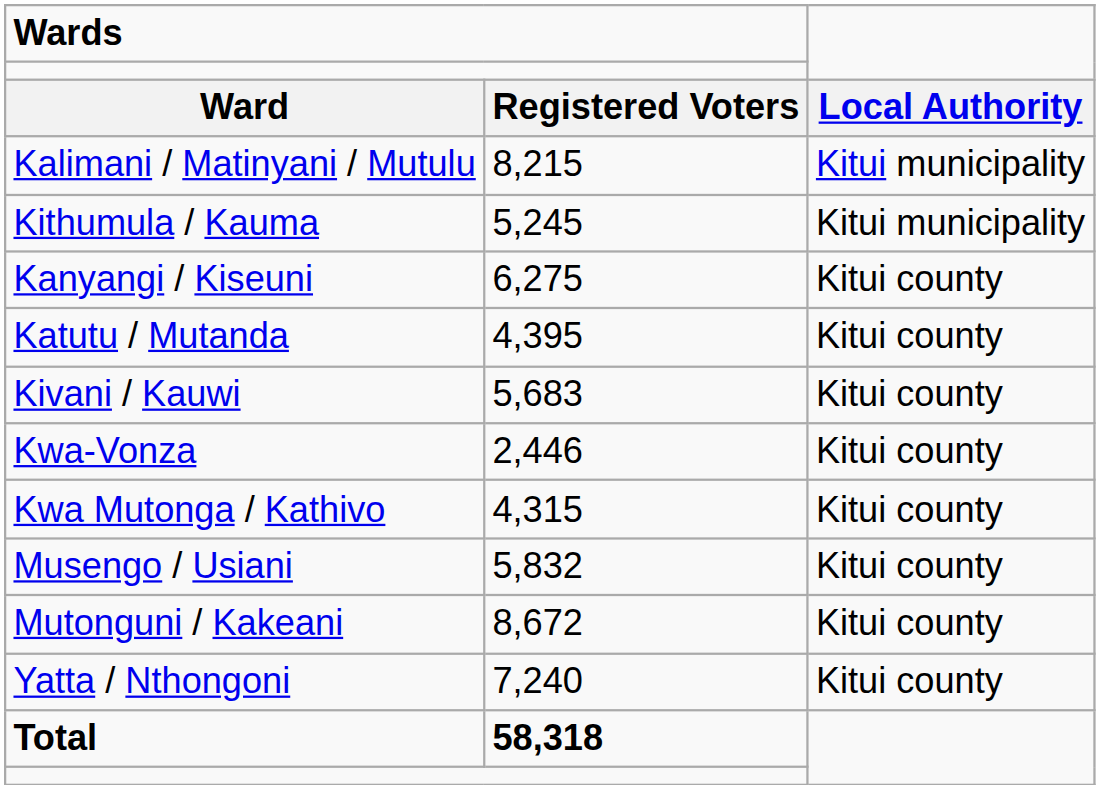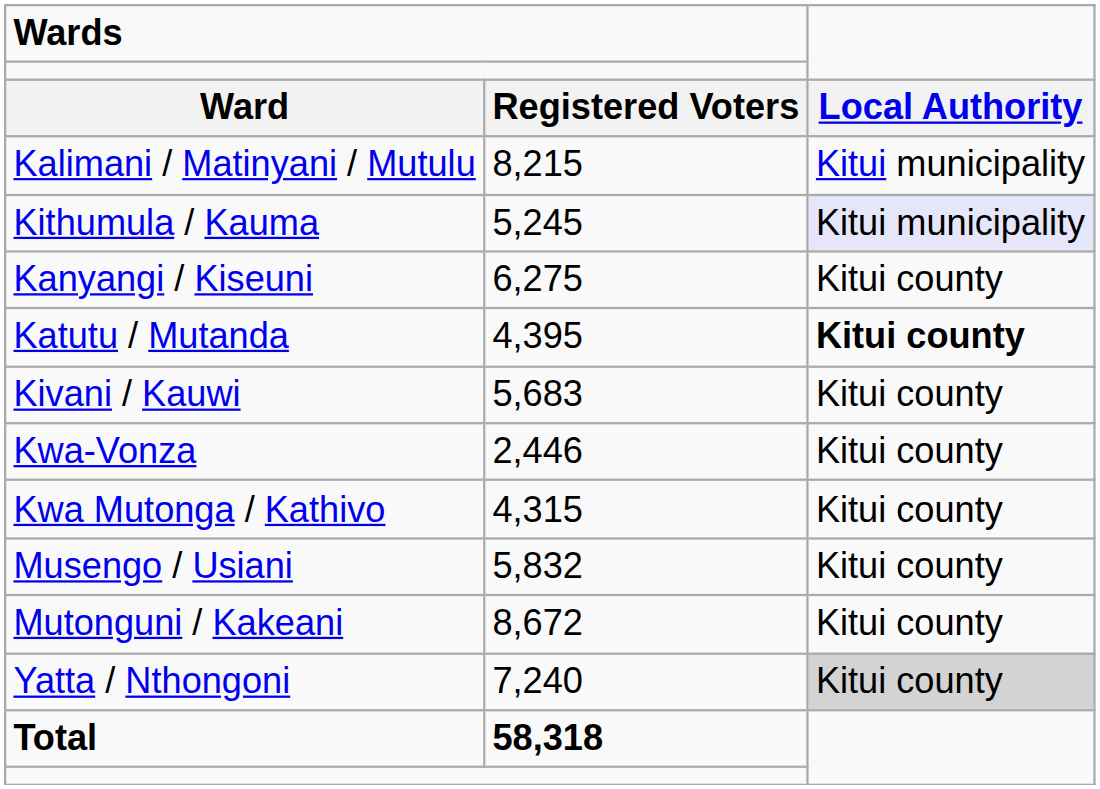(951, 221) no background -> (951, 221) lavender background
(909, 336) normal -> (920, 336) bold
(909, 680) no background -> (909, 680) lightgrey background
